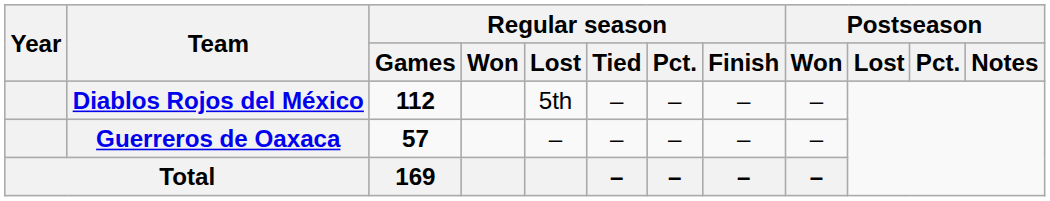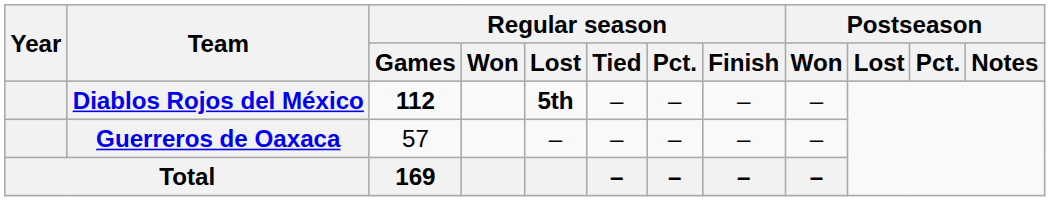(556, 101) normal -> (556, 101) bold
(415, 139) bold -> (415, 139) normal
